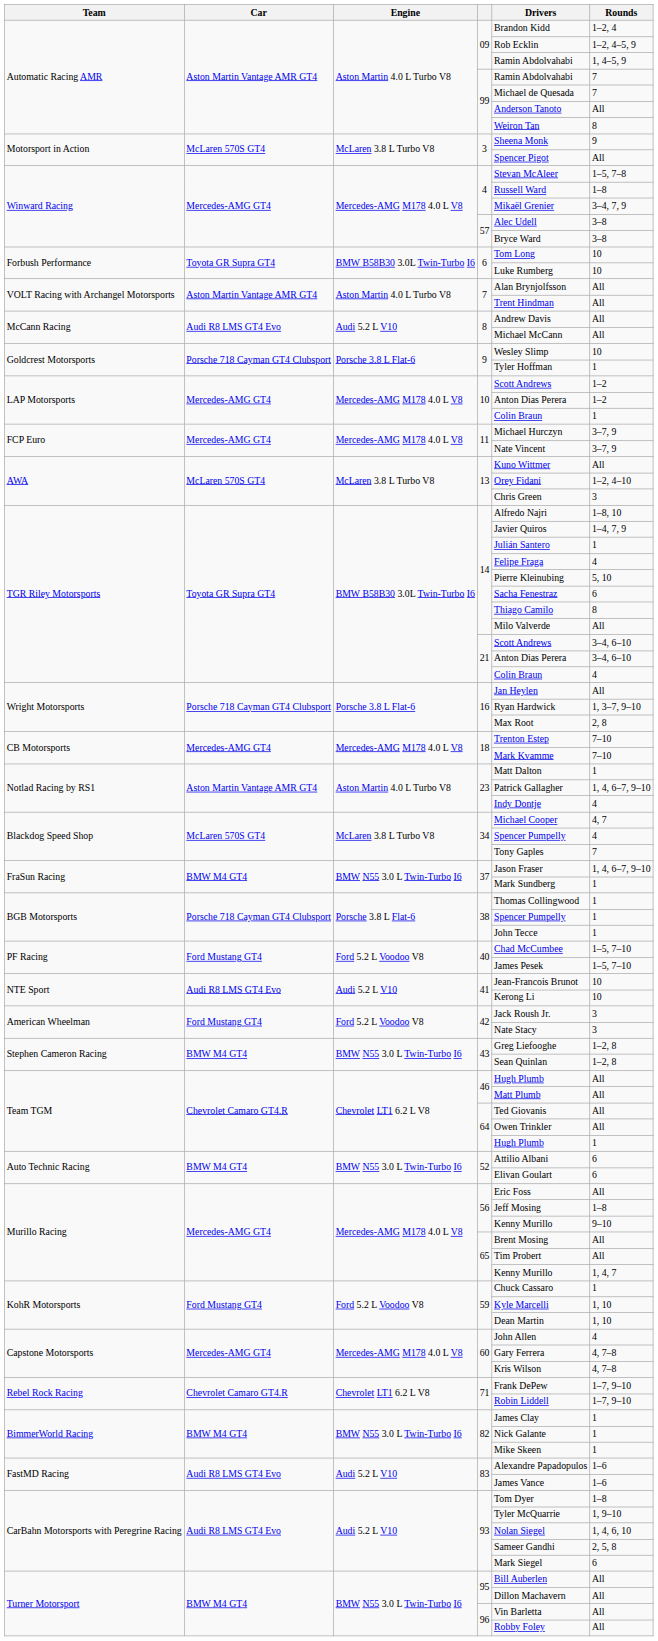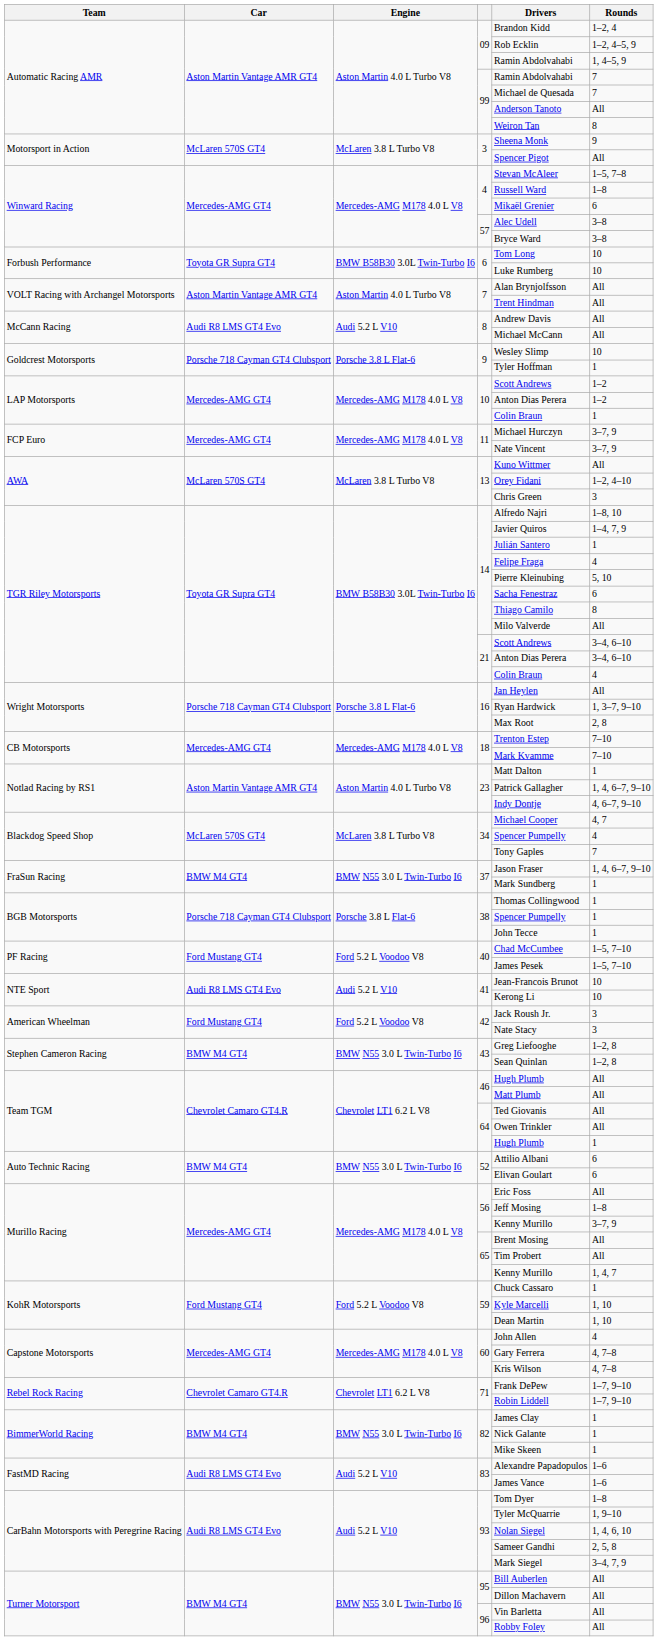(609, 206) 3–4, 7, 9 -> (594, 206) 6
(594, 803) 4 -> (616, 803) 4, 6–7, 9–10
(602, 1223) 9–10 -> (604, 1223) 3–7, 9
(594, 1563) 6 -> (609, 1563) 3–4, 7, 9
